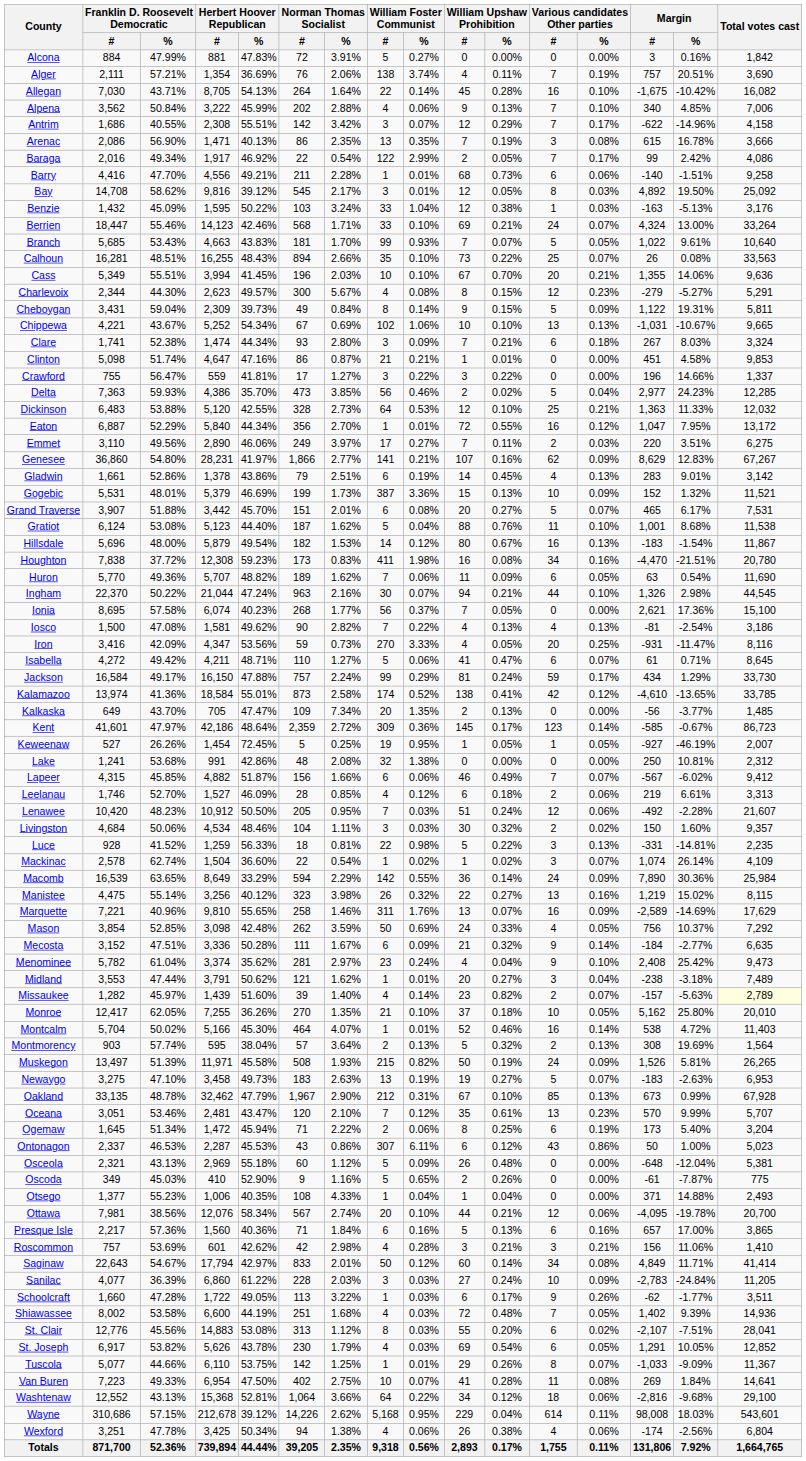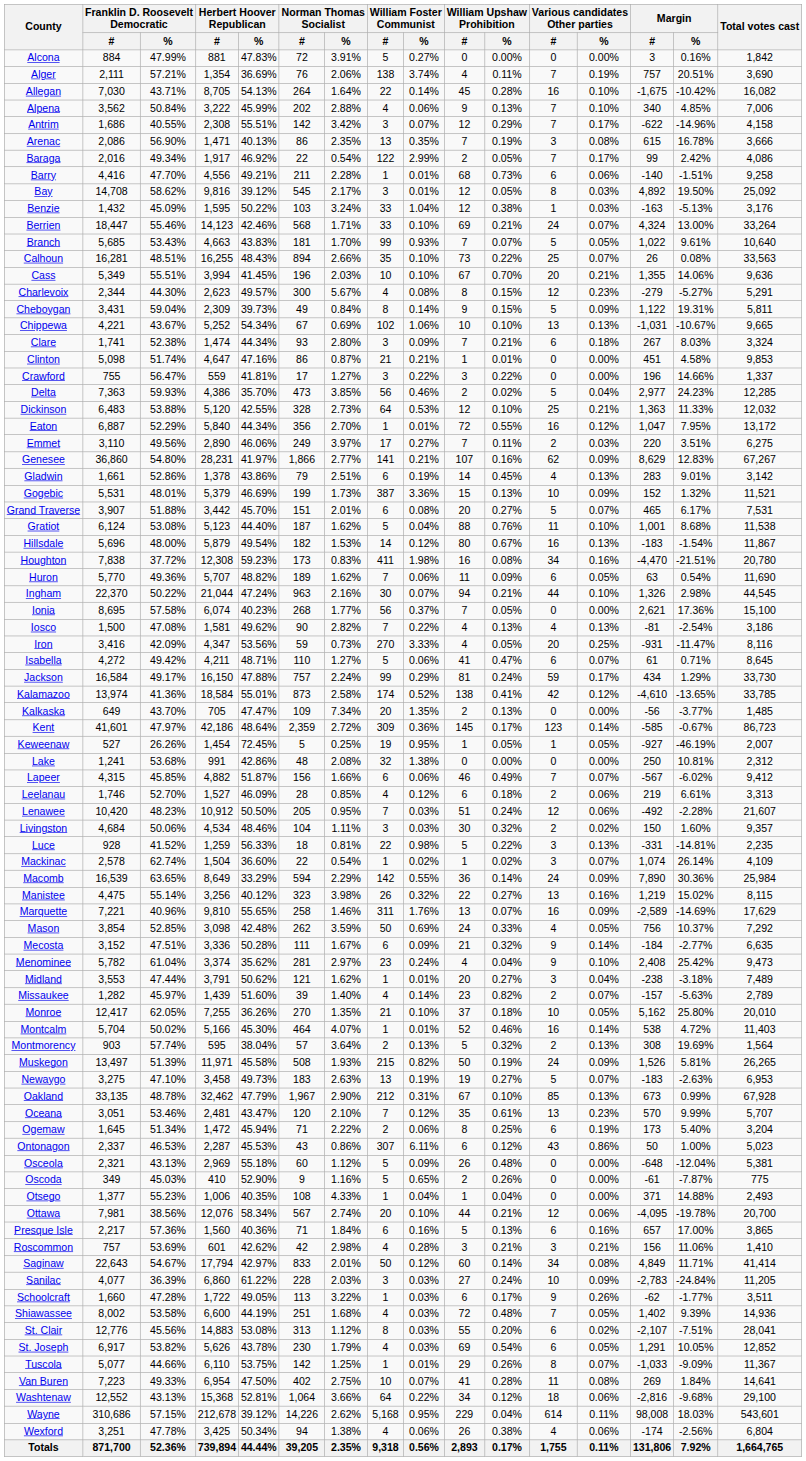(760, 996) lightyellow background -> (760, 996) no background
